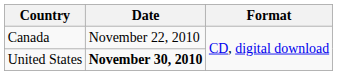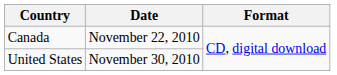(146, 59) bold -> (144, 59) normal
